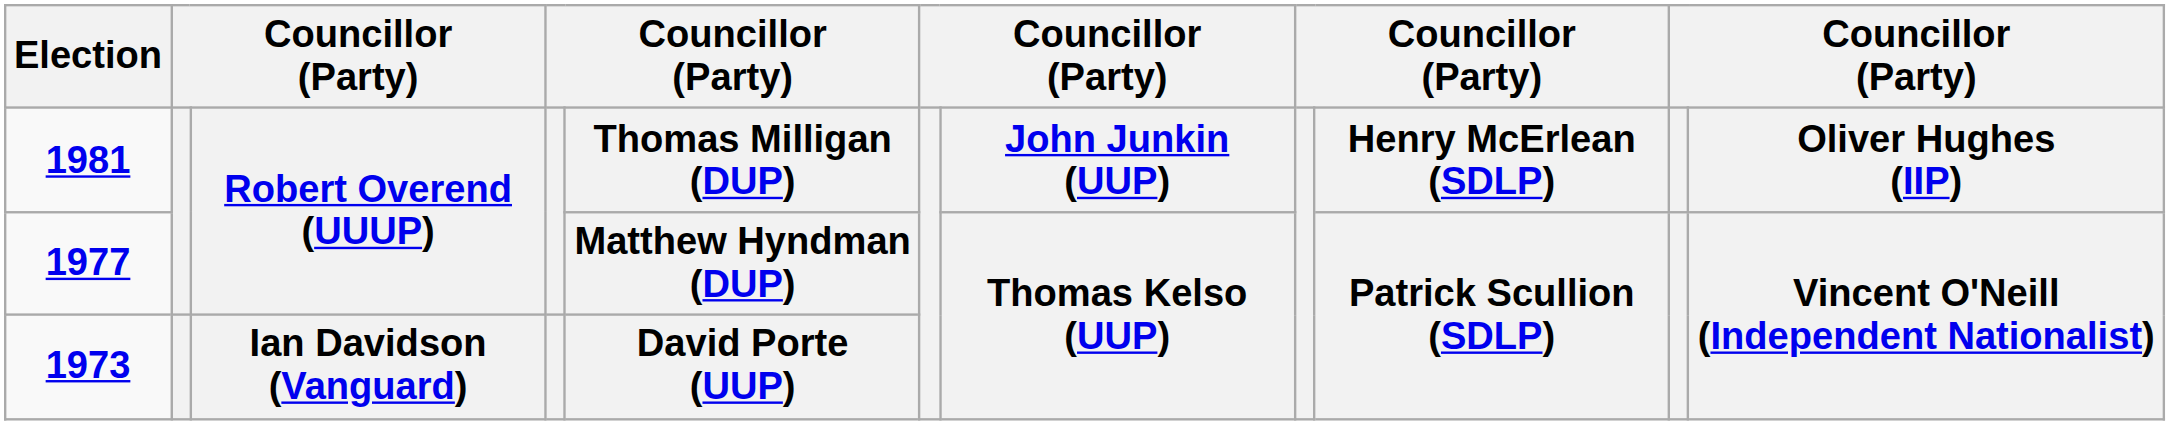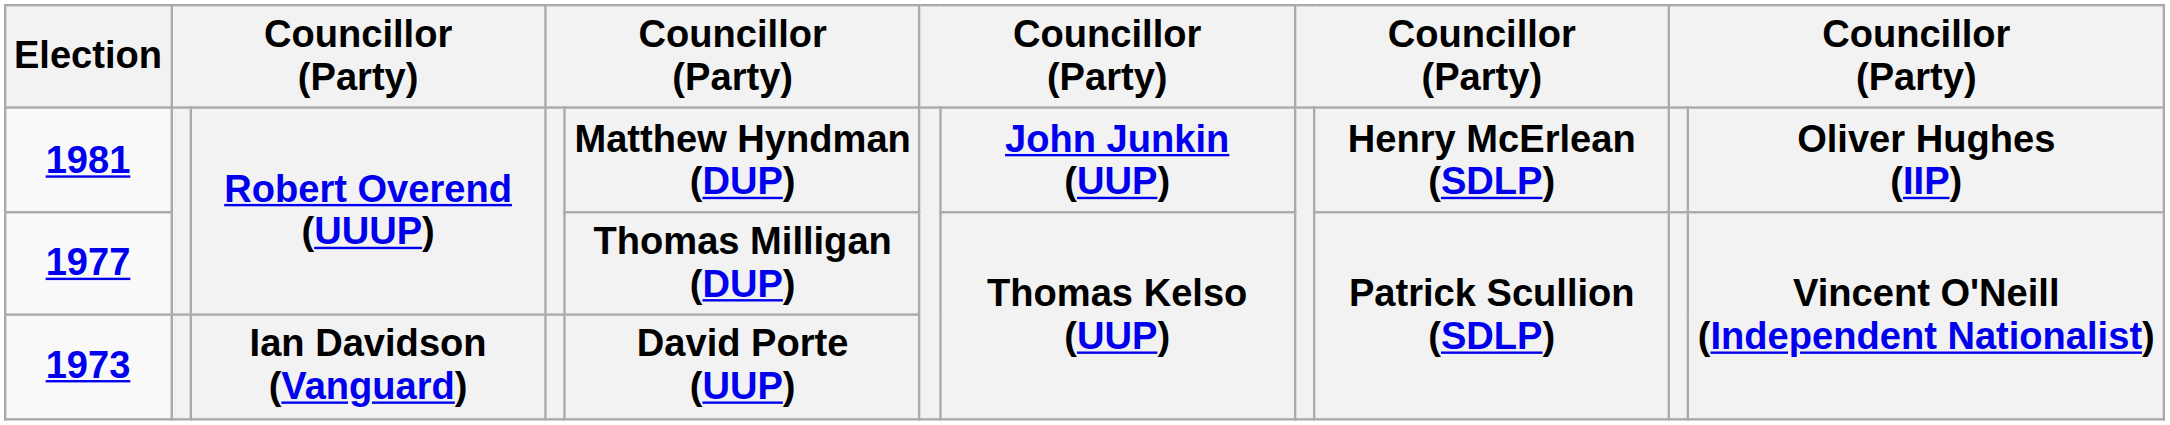(743, 159) Thomas Milligan (DUP) -> (743, 159) Matthew Hyndman (DUP)
(743, 262) Matthew Hyndman (DUP) -> (743, 262) Thomas Milligan (DUP)
